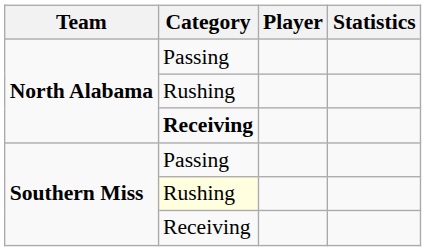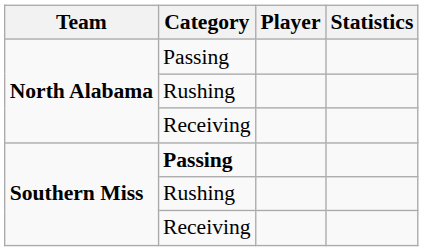(208, 124) bold -> (207, 124) normal
(196, 159) normal -> (198, 159) bold
(199, 193) lightyellow background -> (199, 193) no background
